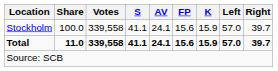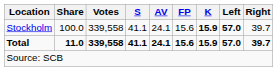(208, 27) normal -> (208, 27) bold
(232, 27) normal -> (232, 27) bold
